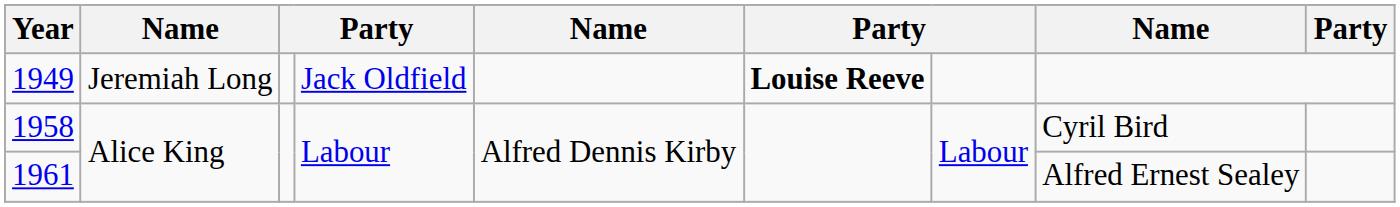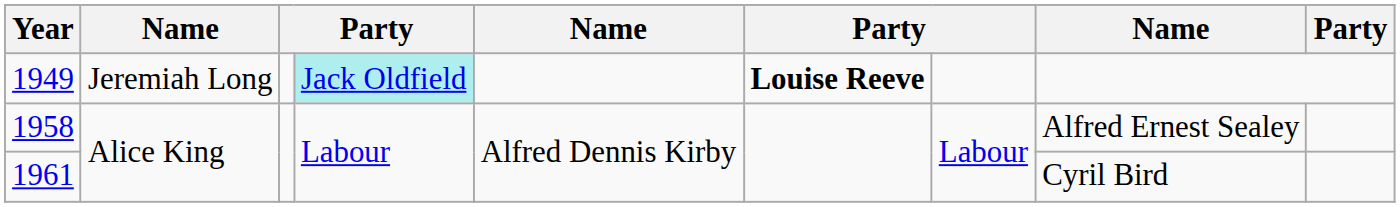(384, 77) no background -> (384, 77) paleturquoise background
(1105, 126) Cyril Bird -> (1171, 126) Alfred Ernest Sealey
(1171, 175) Alfred Ernest Sealey -> (1105, 175) Cyril Bird
